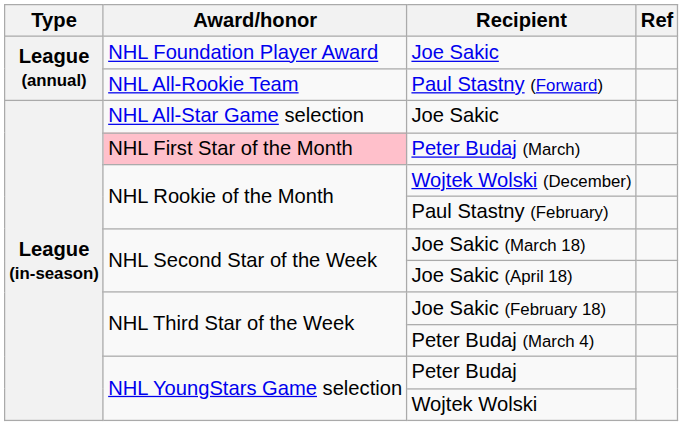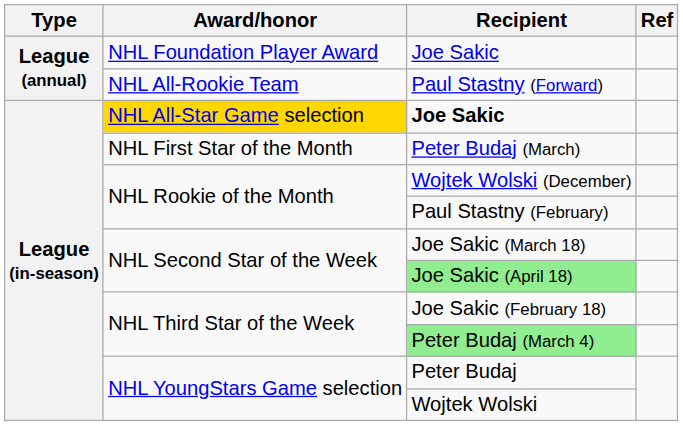(236, 116) no background -> (236, 116) gold background
(455, 116) normal -> (458, 116) bold
(230, 148) pink background -> (230, 148) no background
(492, 276) no background -> (492, 276) lightgreen background
(503, 340) no background -> (503, 340) lightgreen background
